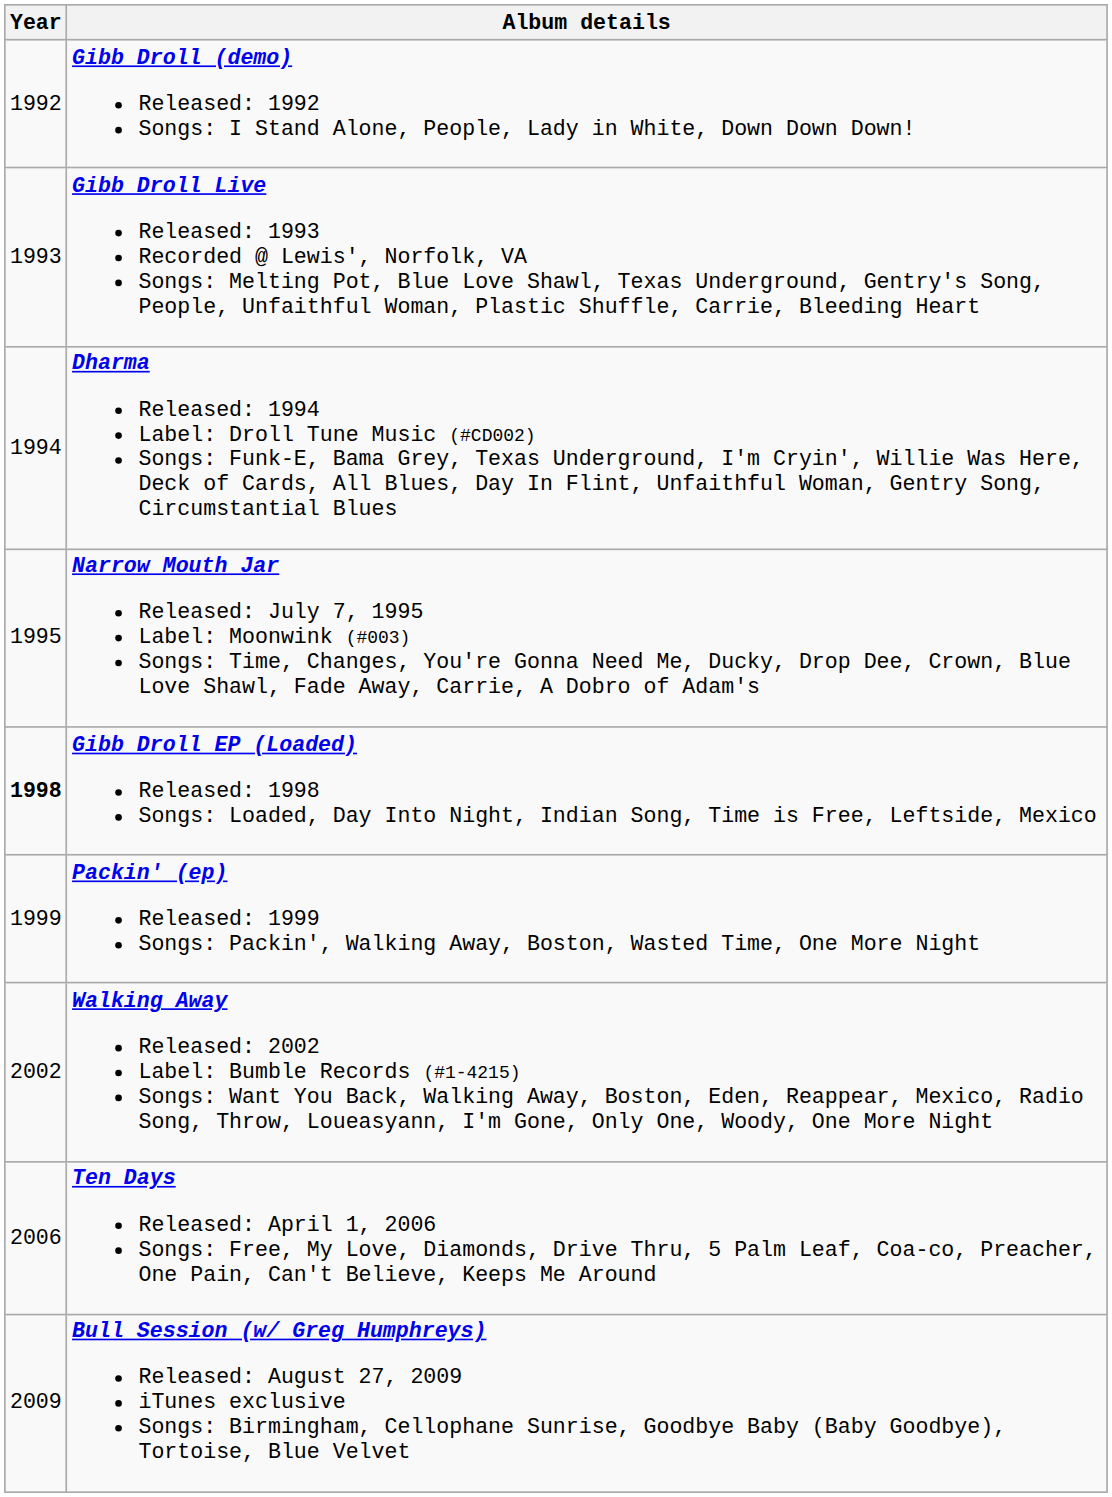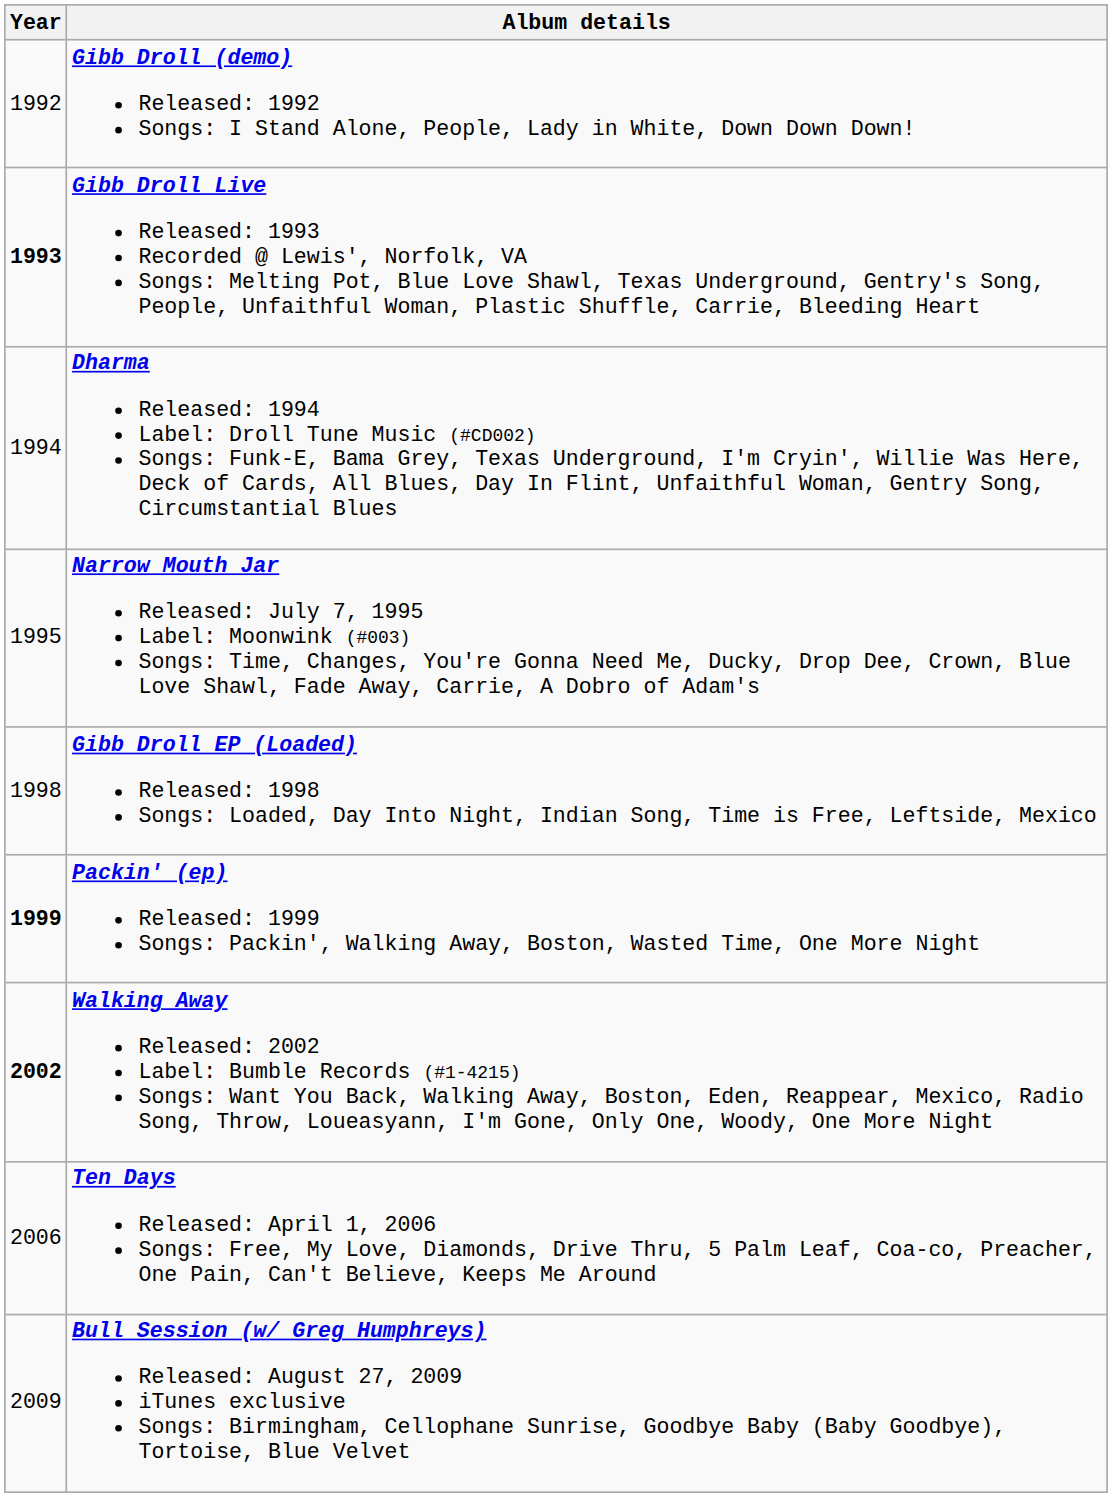(36, 257) normal -> (36, 257) bold
(36, 791) bold -> (36, 791) normal
(36, 919) normal -> (36, 919) bold
(36, 1072) normal -> (36, 1072) bold
